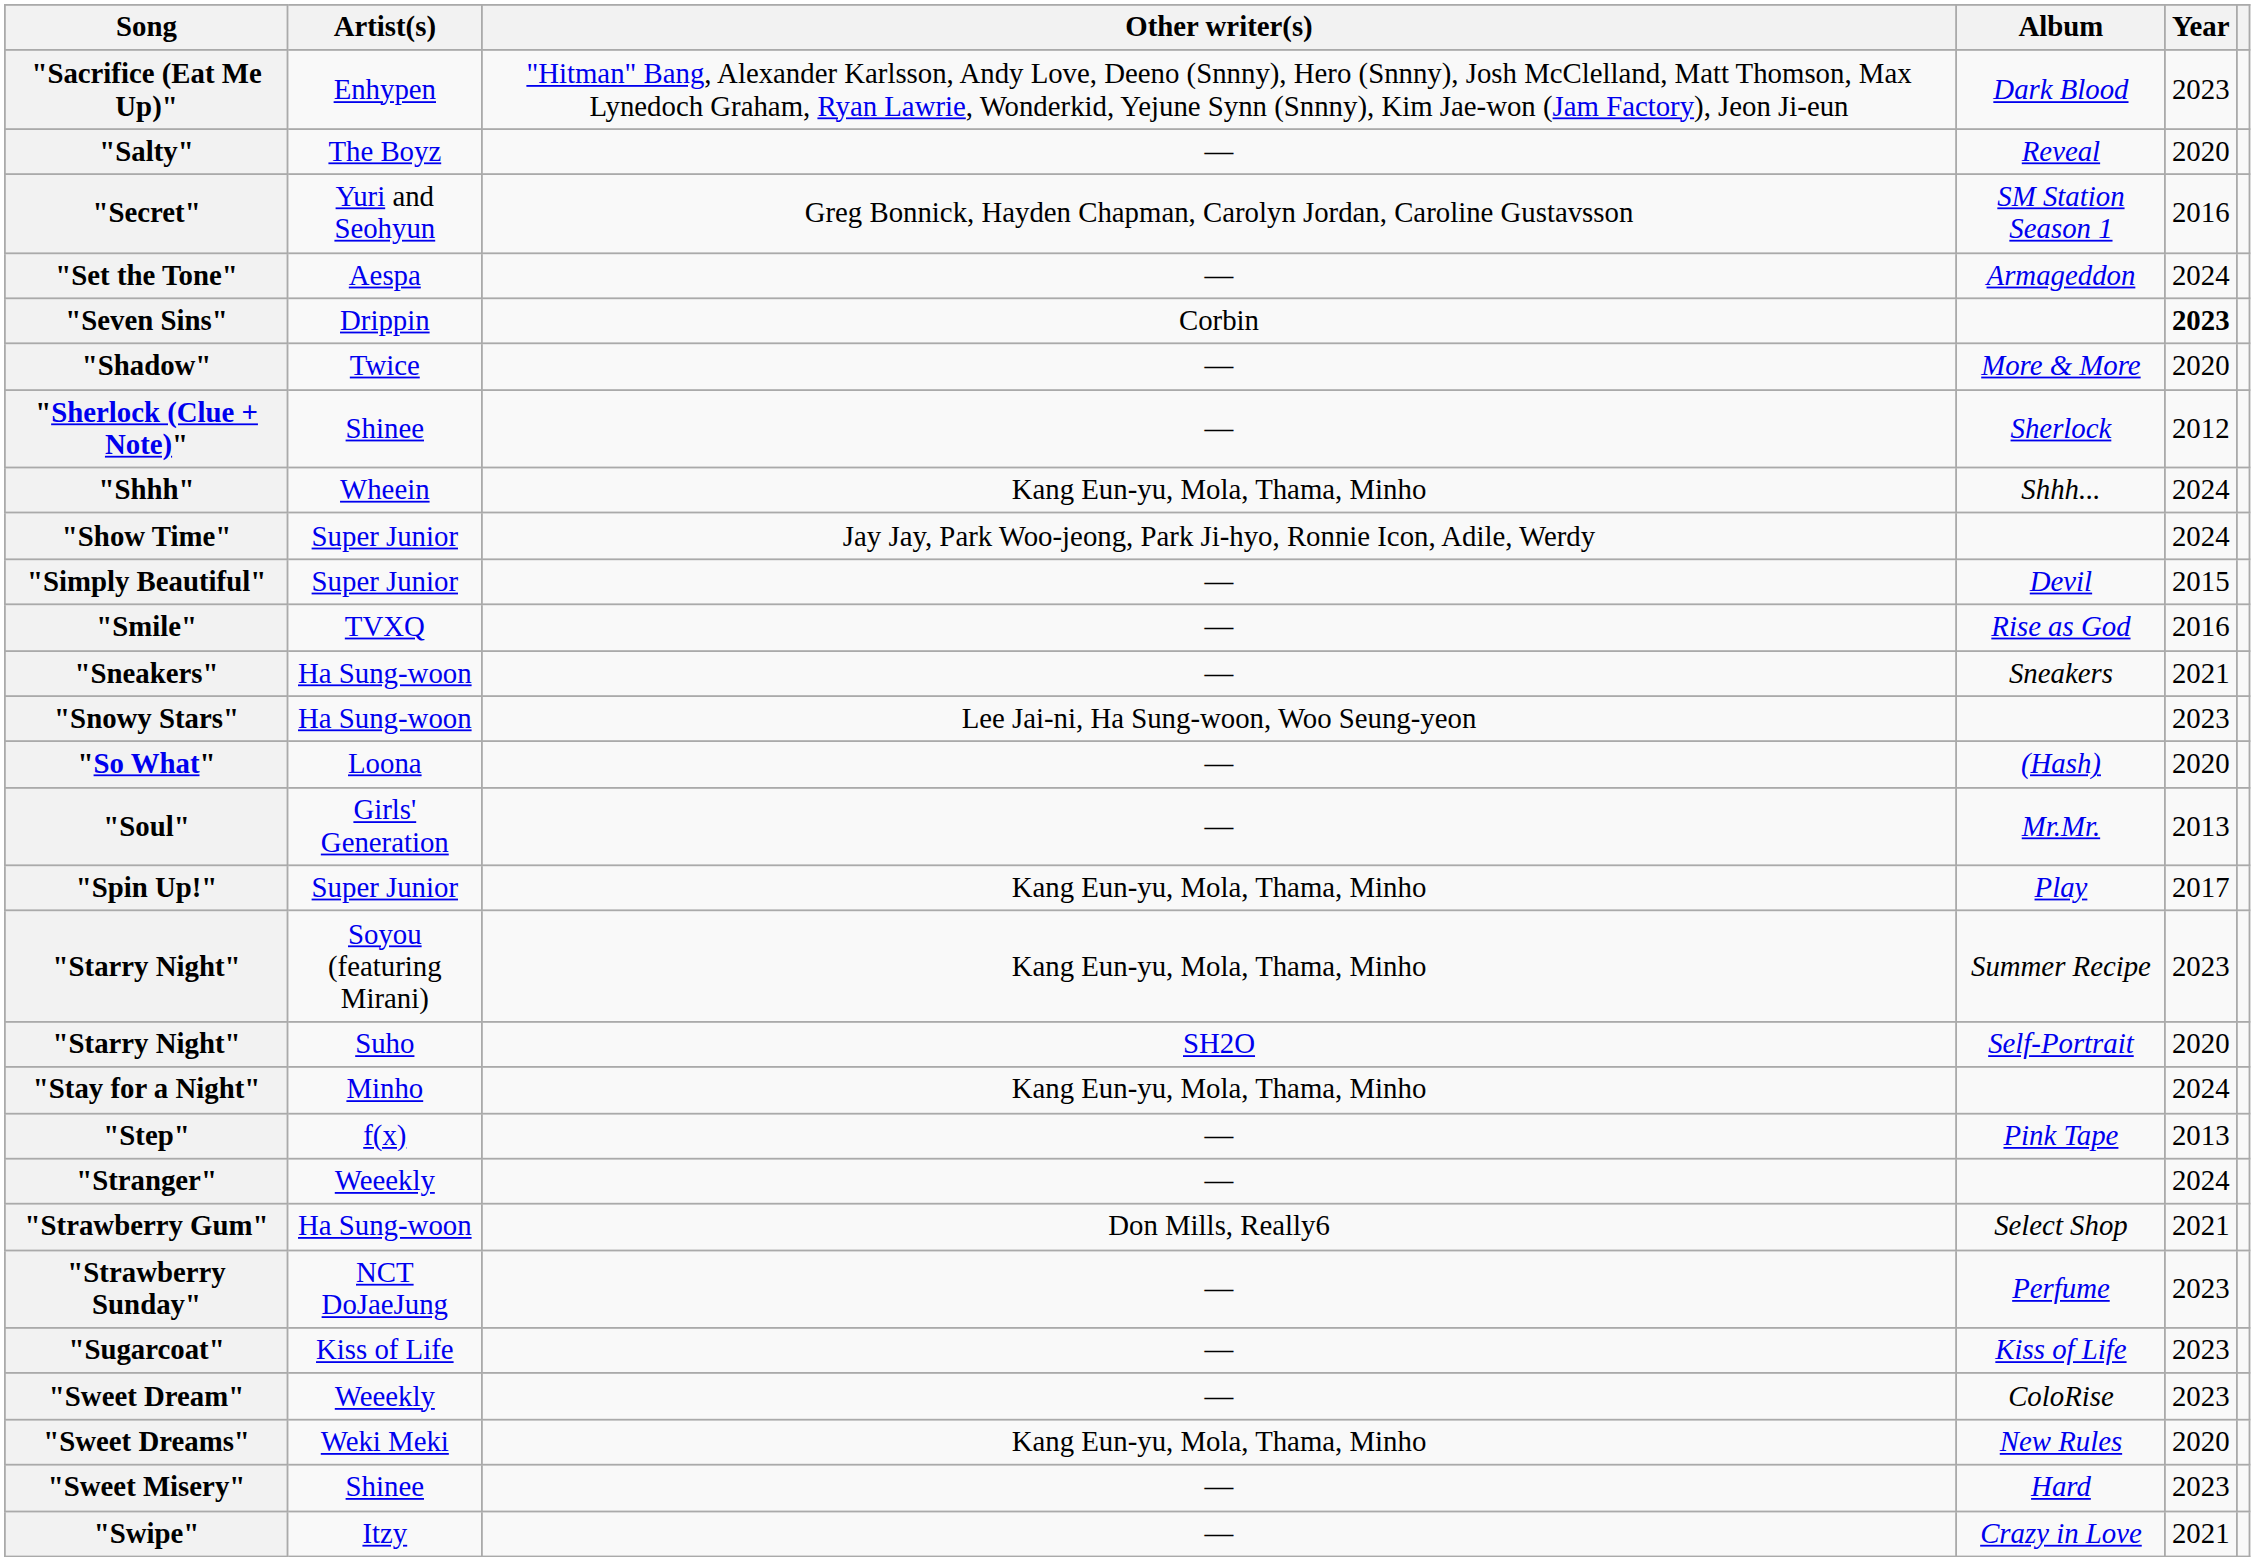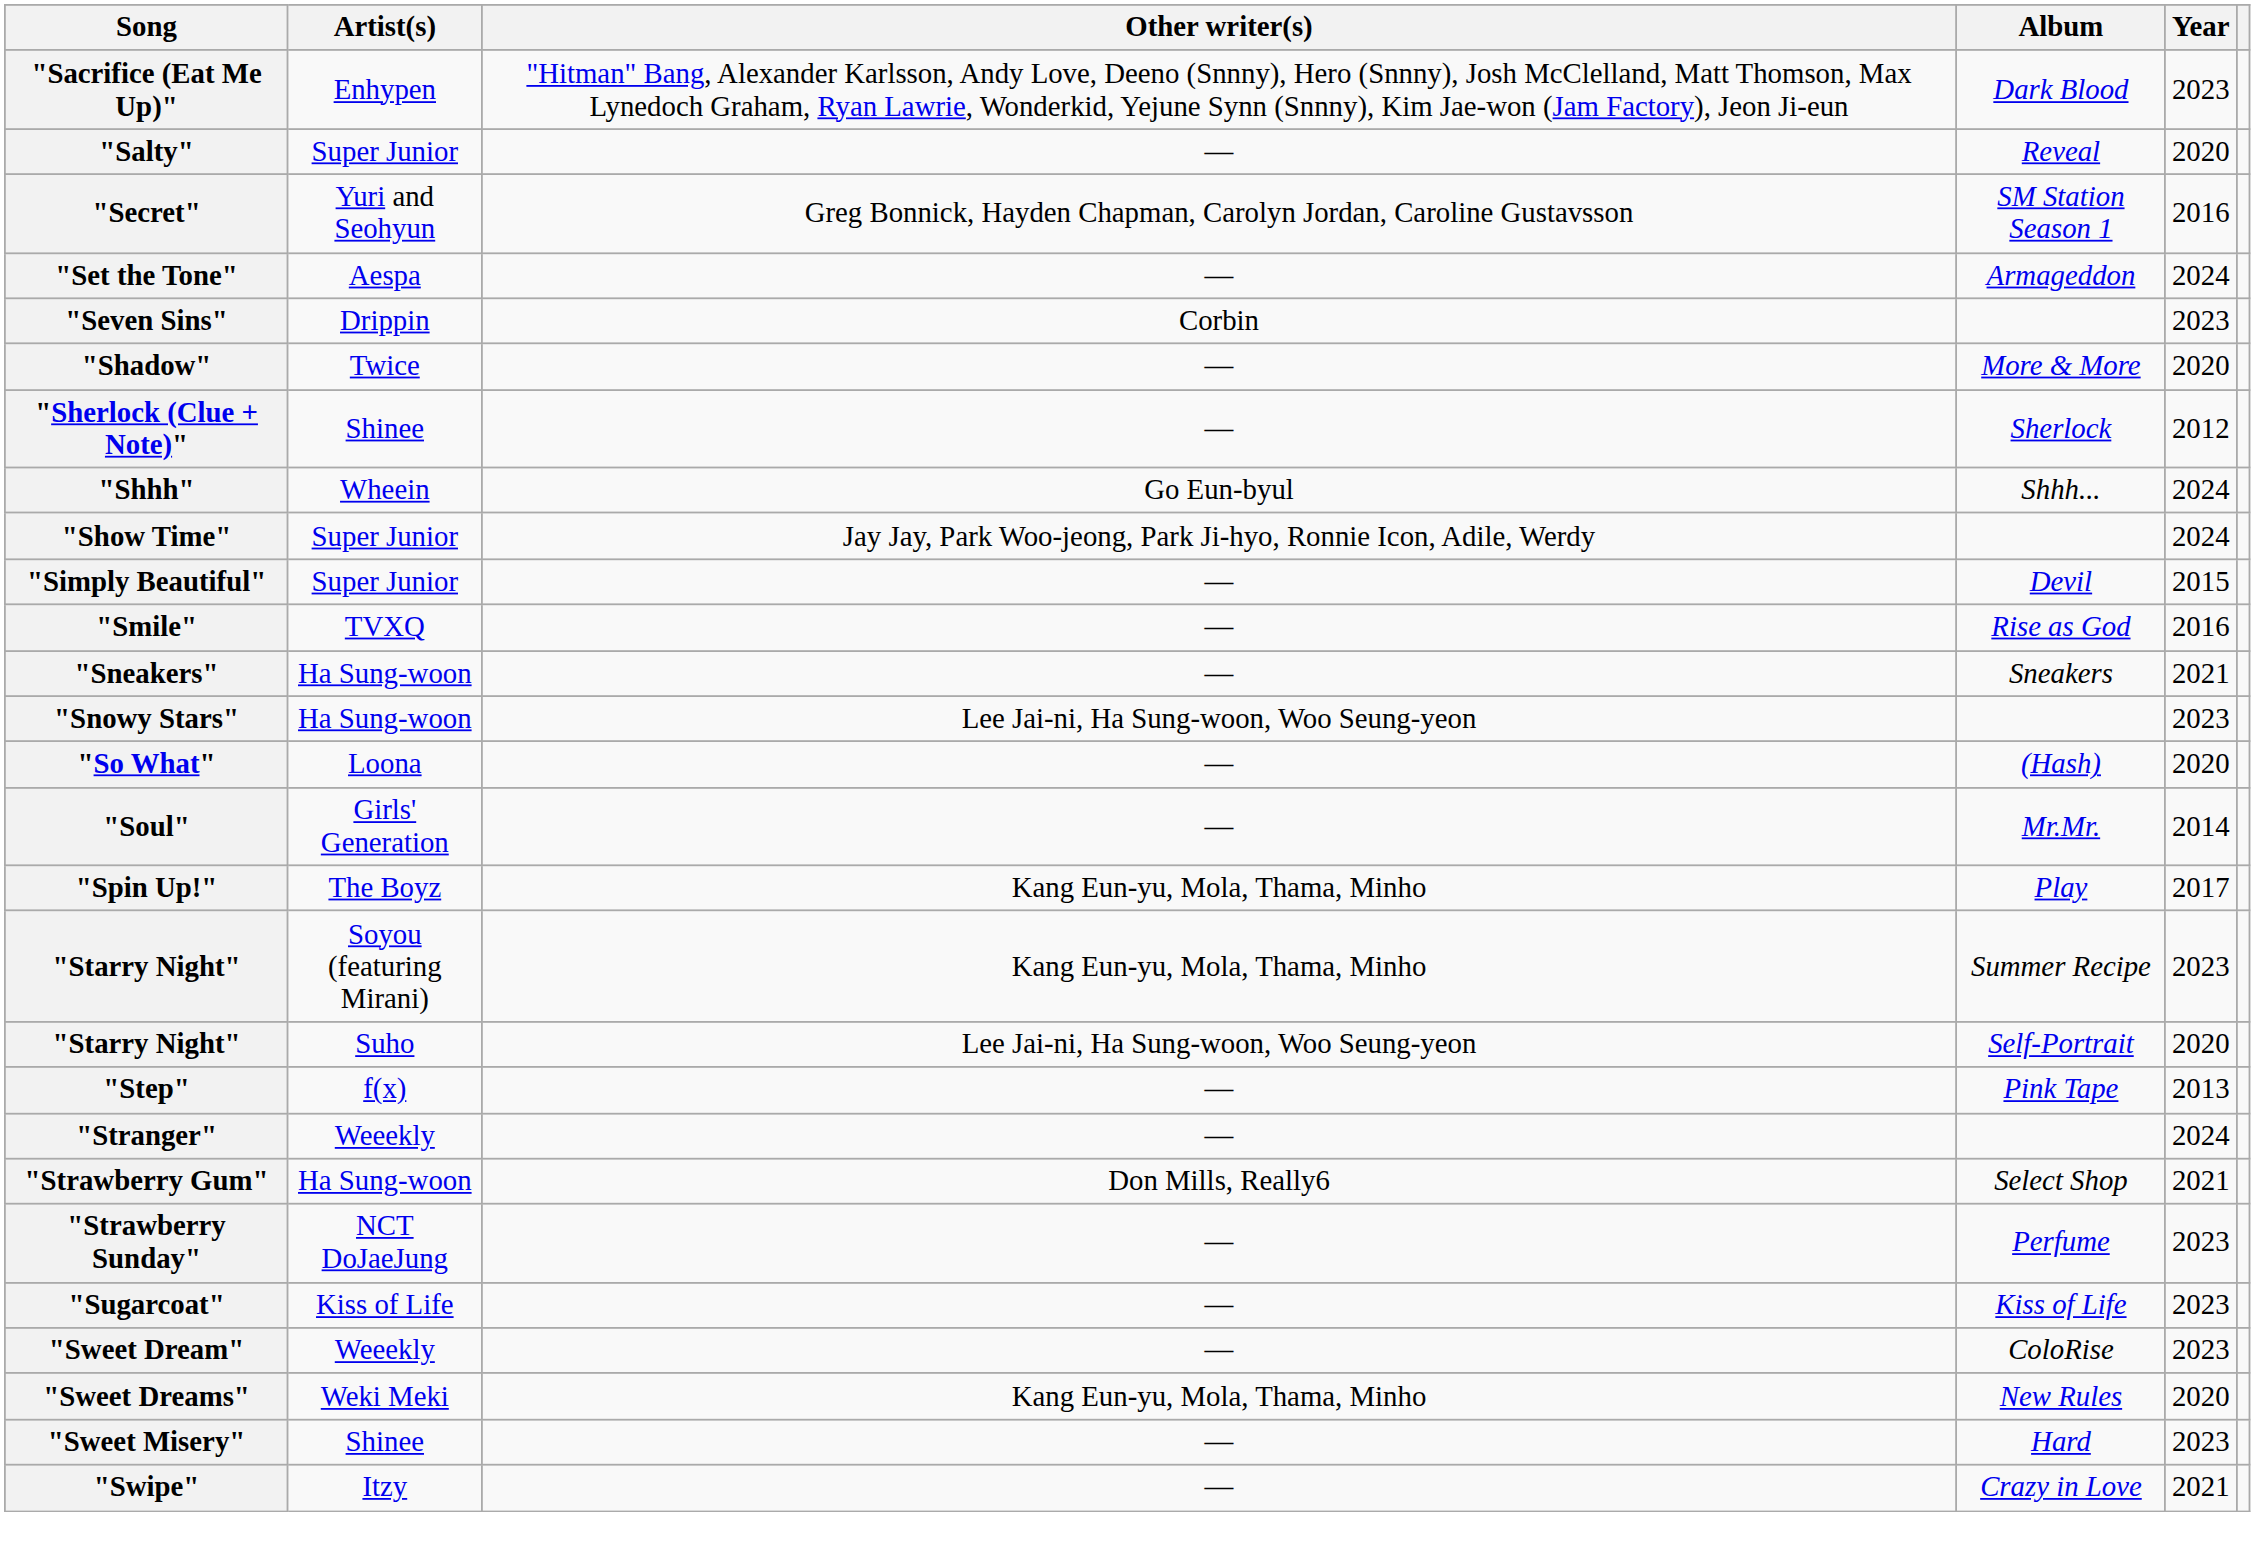(385, 151) The Boyz -> (385, 151) Super Junior
(2201, 320) bold -> (2201, 320) normal
(1219, 489) Kang Eun-yu, Mola, Thama, Minho -> (1219, 489) Go Eun-byul
(2201, 825) 2013 -> (2201, 825) 2014
(385, 887) Super Junior -> (385, 887) The Boyz
(1219, 1043) SH2O -> (1219, 1043) Lee Jai-ni, Ha Sung-woon, Woo Seung-yeon
- row: (147, 1089)
